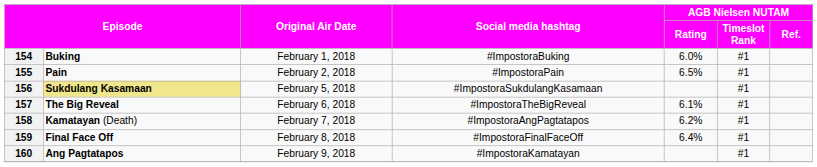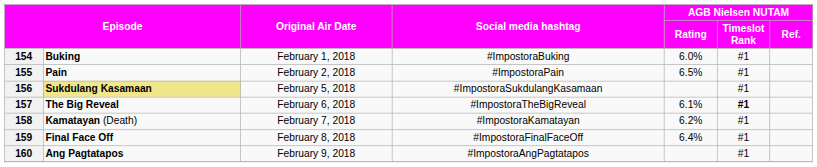(743, 105) normal -> (743, 105) bold
(528, 121) #ImpostoraAngPagtatapos -> (528, 121) #ImpostoraKamatayan
(528, 154) #ImpostoraKamatayan -> (528, 154) #ImpostoraAngPagtatapos
